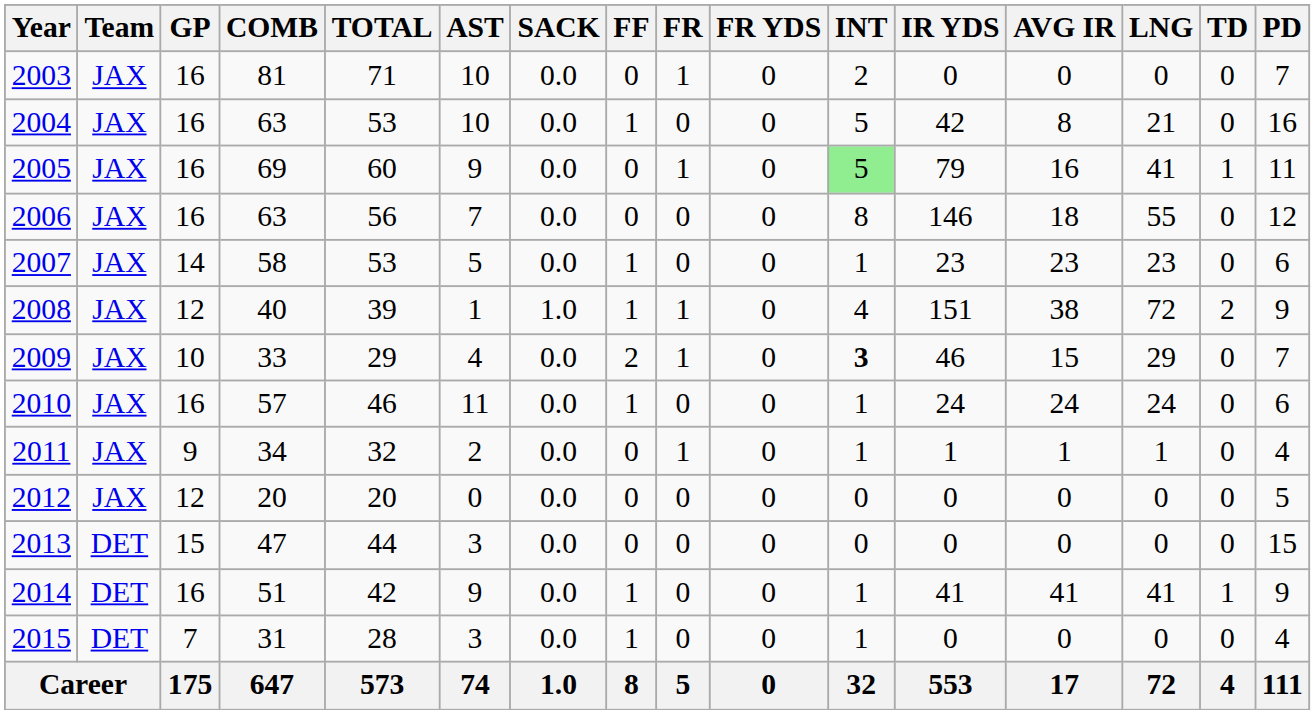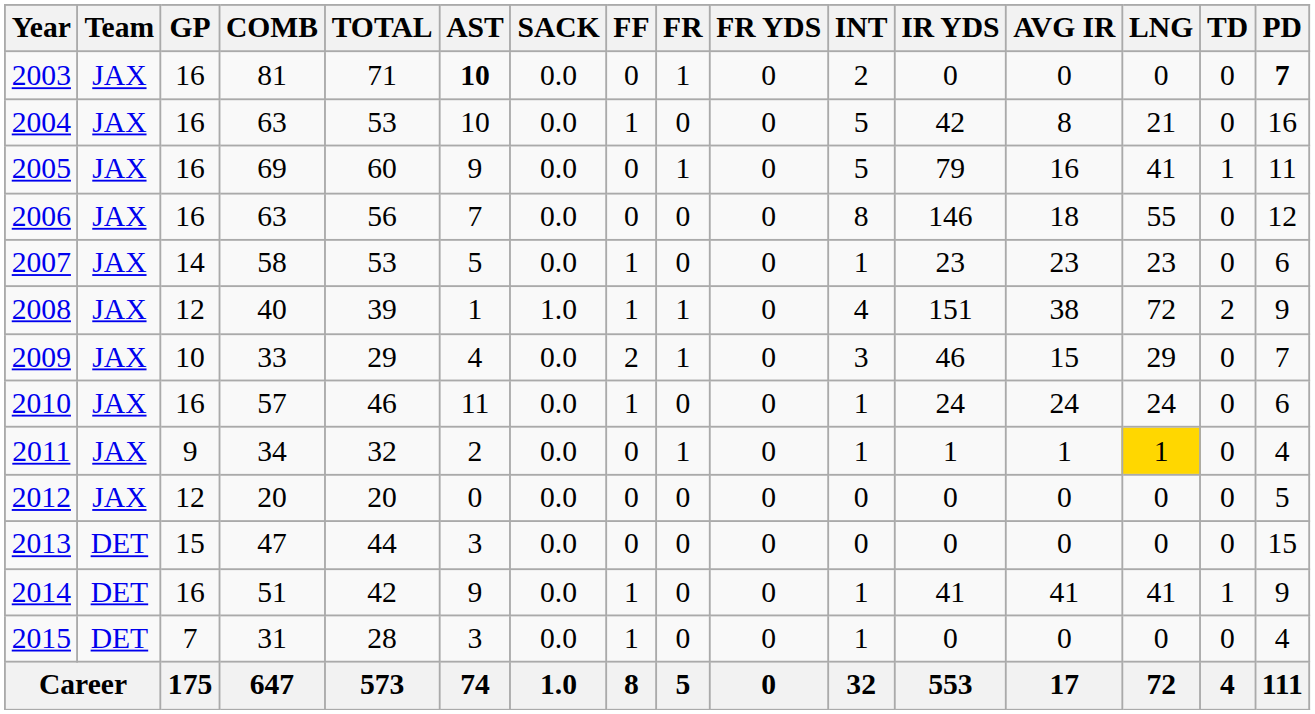(475, 74) normal -> (475, 74) bold
(1282, 74) normal -> (1282, 74) bold
(861, 168) lightgreen background -> (861, 168) no background
(861, 356) bold -> (861, 356) normal
(1161, 450) no background -> (1161, 450) gold background
